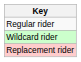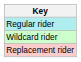(30, 24) no background -> (30, 24) paleturquoise background
